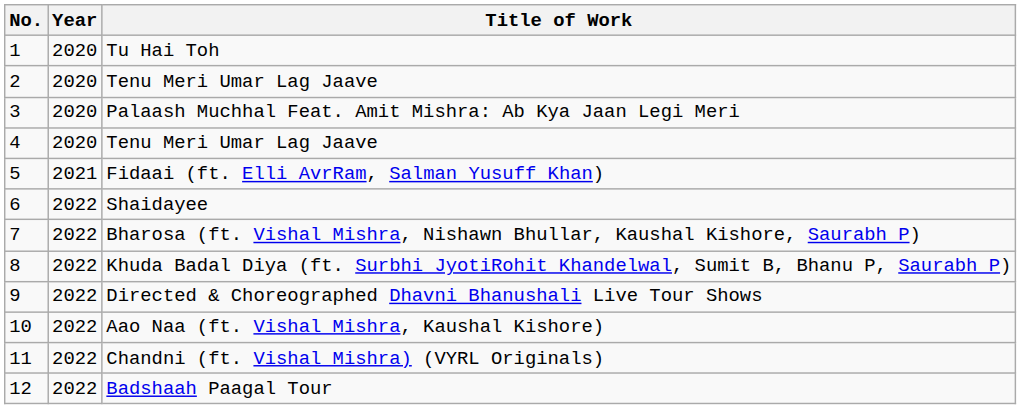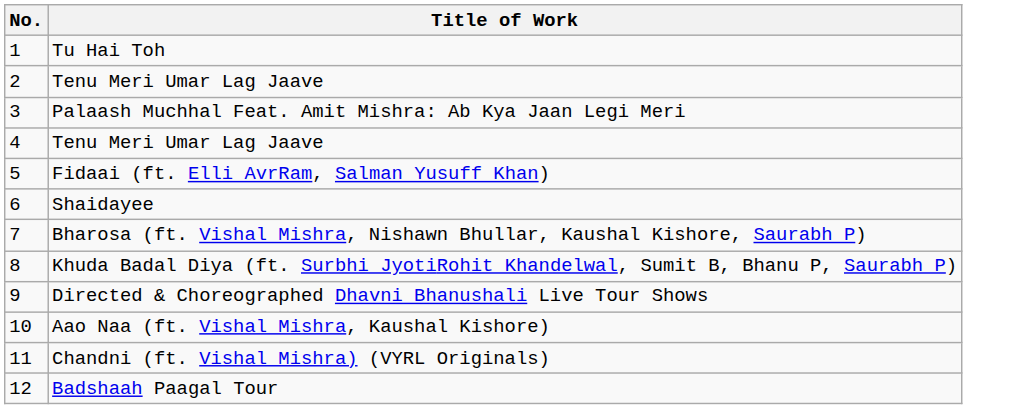- column: (75, 20)
